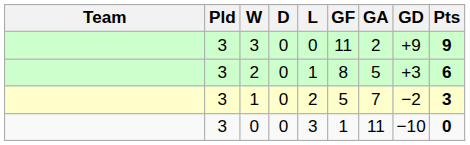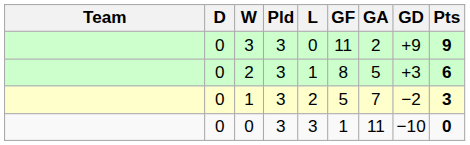columns swapped: (222, 18) <-> (283, 18)
